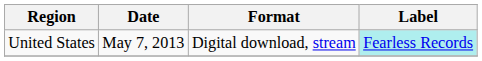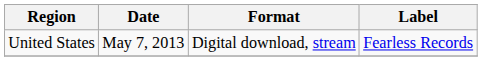(418, 42) paleturquoise background -> (418, 42) no background
